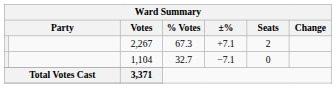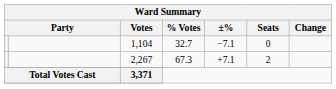rows swapped: (141, 44) <-> (141, 59)
